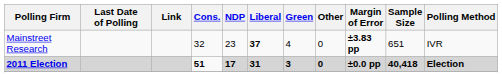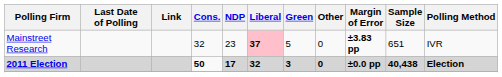(255, 43) no background -> (255, 43) pink background
(288, 43) 4 -> (288, 43) 5
(199, 64) 51 -> (199, 64) 50
(255, 64) 31 -> (255, 64) 32
(403, 64) 40,418 -> (403, 64) 40,438
